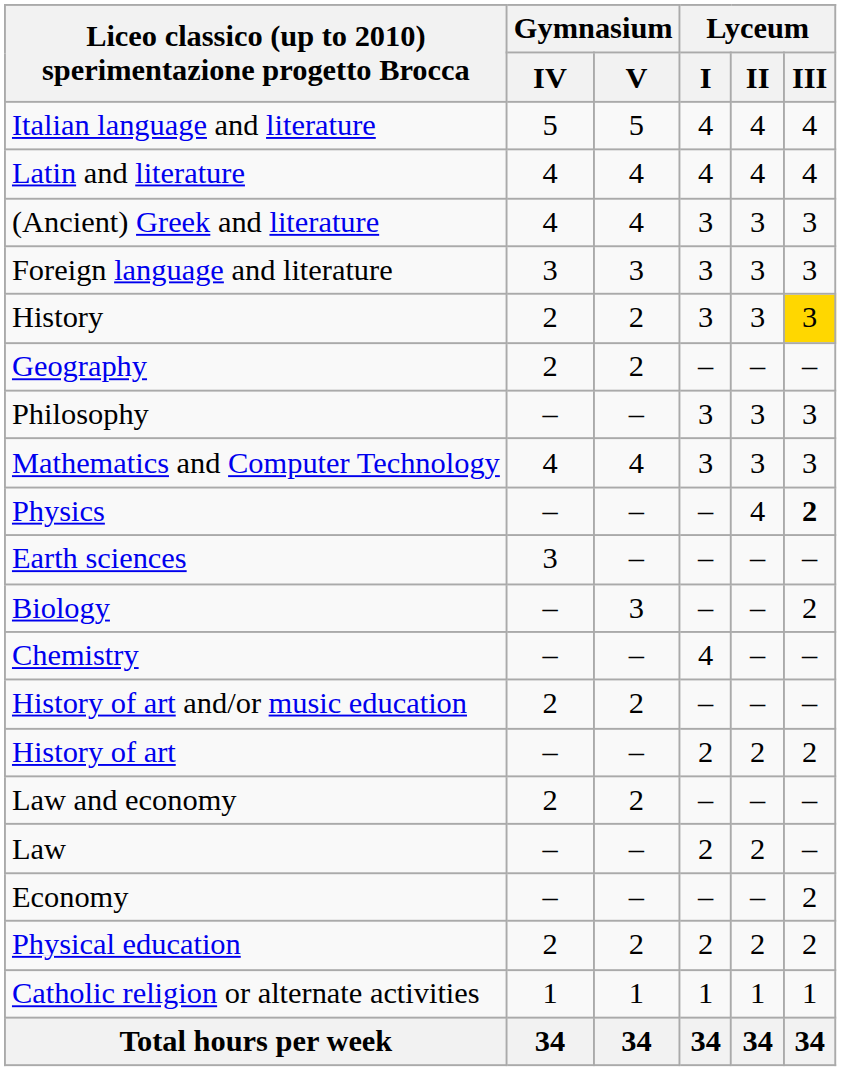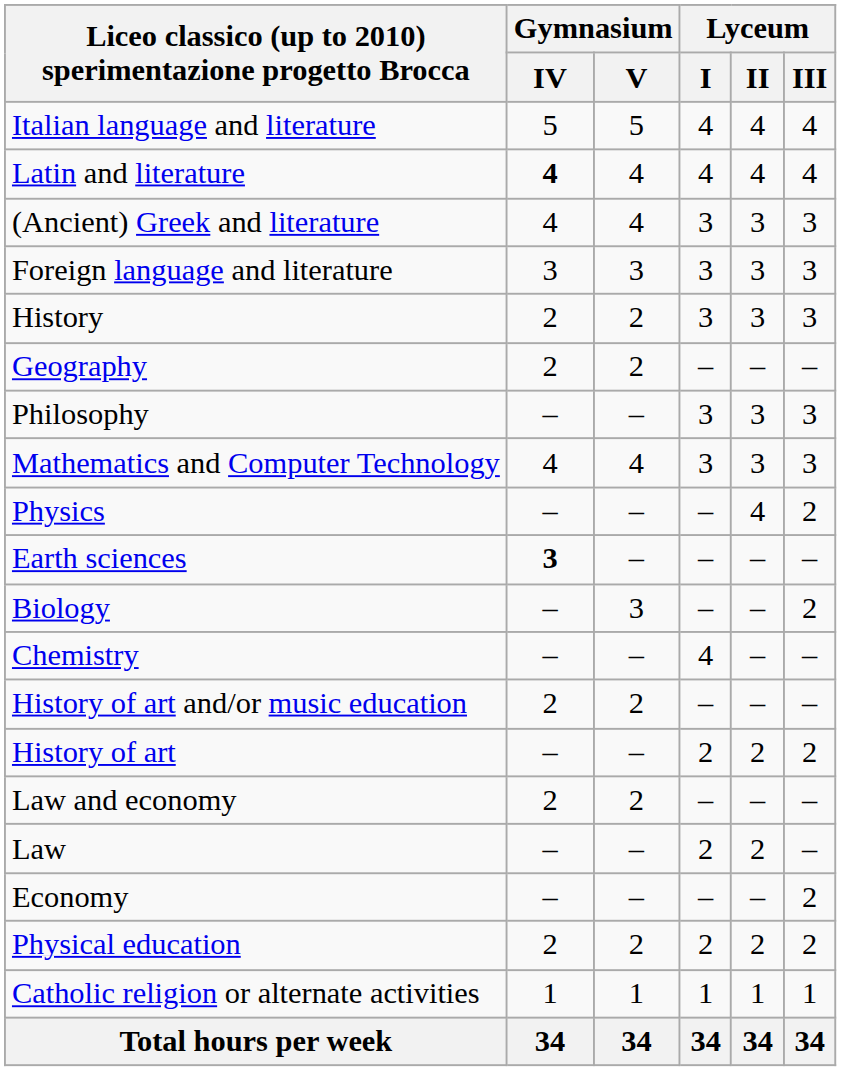(550, 173) normal -> (550, 173) bold
(810, 317) gold background -> (810, 317) no background
(810, 510) bold -> (810, 510) normal
(550, 558) normal -> (550, 558) bold
